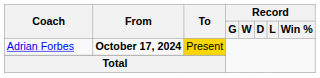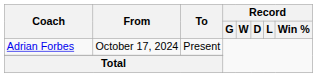(138, 47) bold -> (137, 47) normal
(205, 47) gold background -> (202, 47) no background
